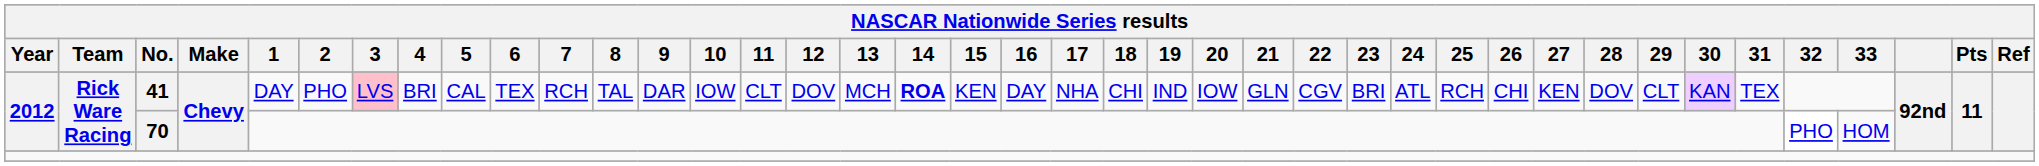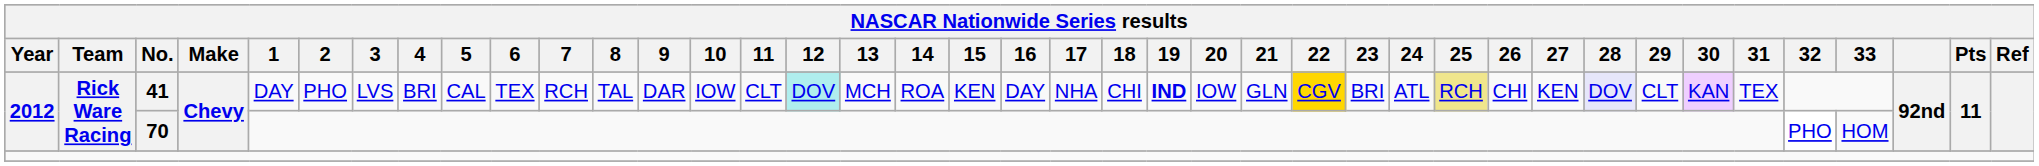(375, 91) pink background -> (375, 91) no background
(813, 91) no background -> (813, 91) paleturquoise background
(923, 91) bold -> (922, 91) normal
(1170, 91) normal -> (1169, 91) bold
(1320, 91) no background -> (1319, 91) gold background
(1462, 91) no background -> (1461, 91) khaki background
(1611, 91) no background -> (1610, 91) lavender background
